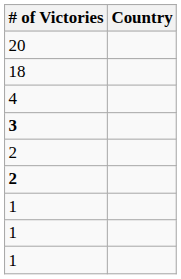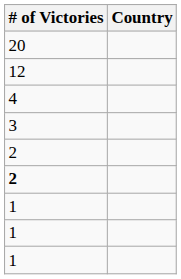(17, 71) 18 -> (17, 71) 12
(13, 125) bold -> (13, 125) normal
